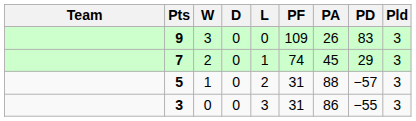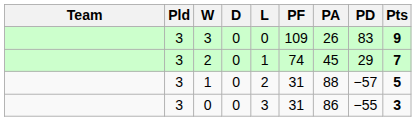columns swapped: (397, 15) <-> (179, 15)
